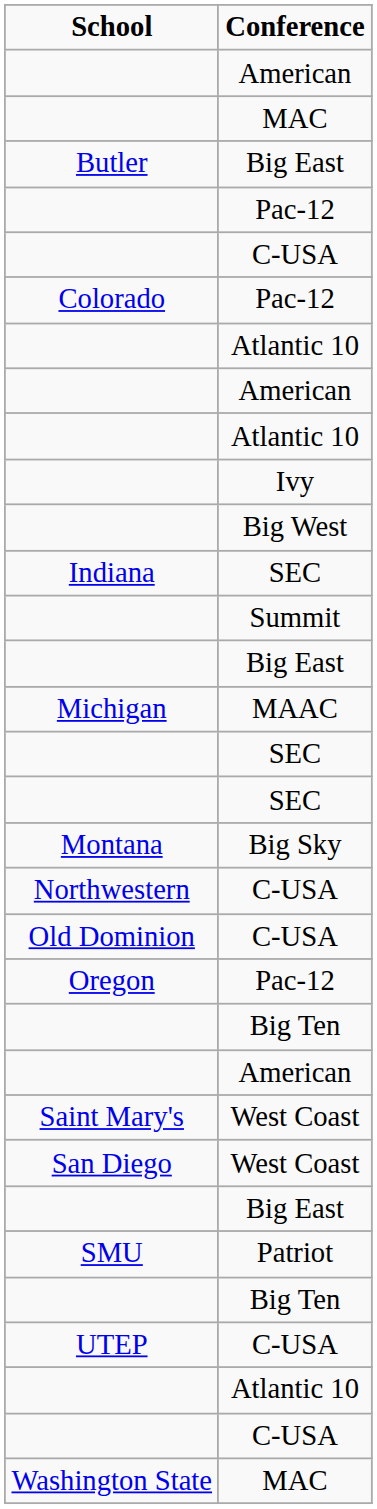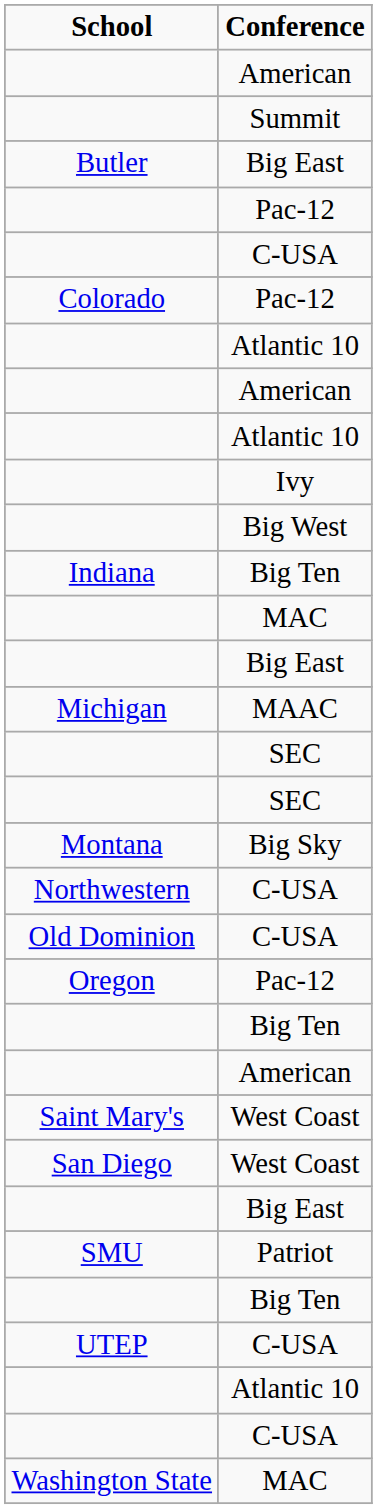(295, 118) MAC -> (295, 118) Summit
(295, 572) SEC -> (295, 572) Big Ten
(295, 617) Summit -> (295, 617) MAC
